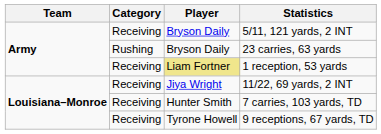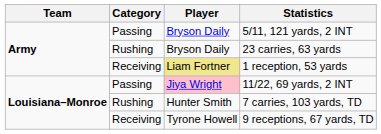(137, 31) Receiving -> (132, 31) Passing
(137, 84) Receiving -> (132, 84) Passing
(194, 84) no background -> (194, 84) pink background
(137, 102) Receiving -> (133, 102) Rushing
